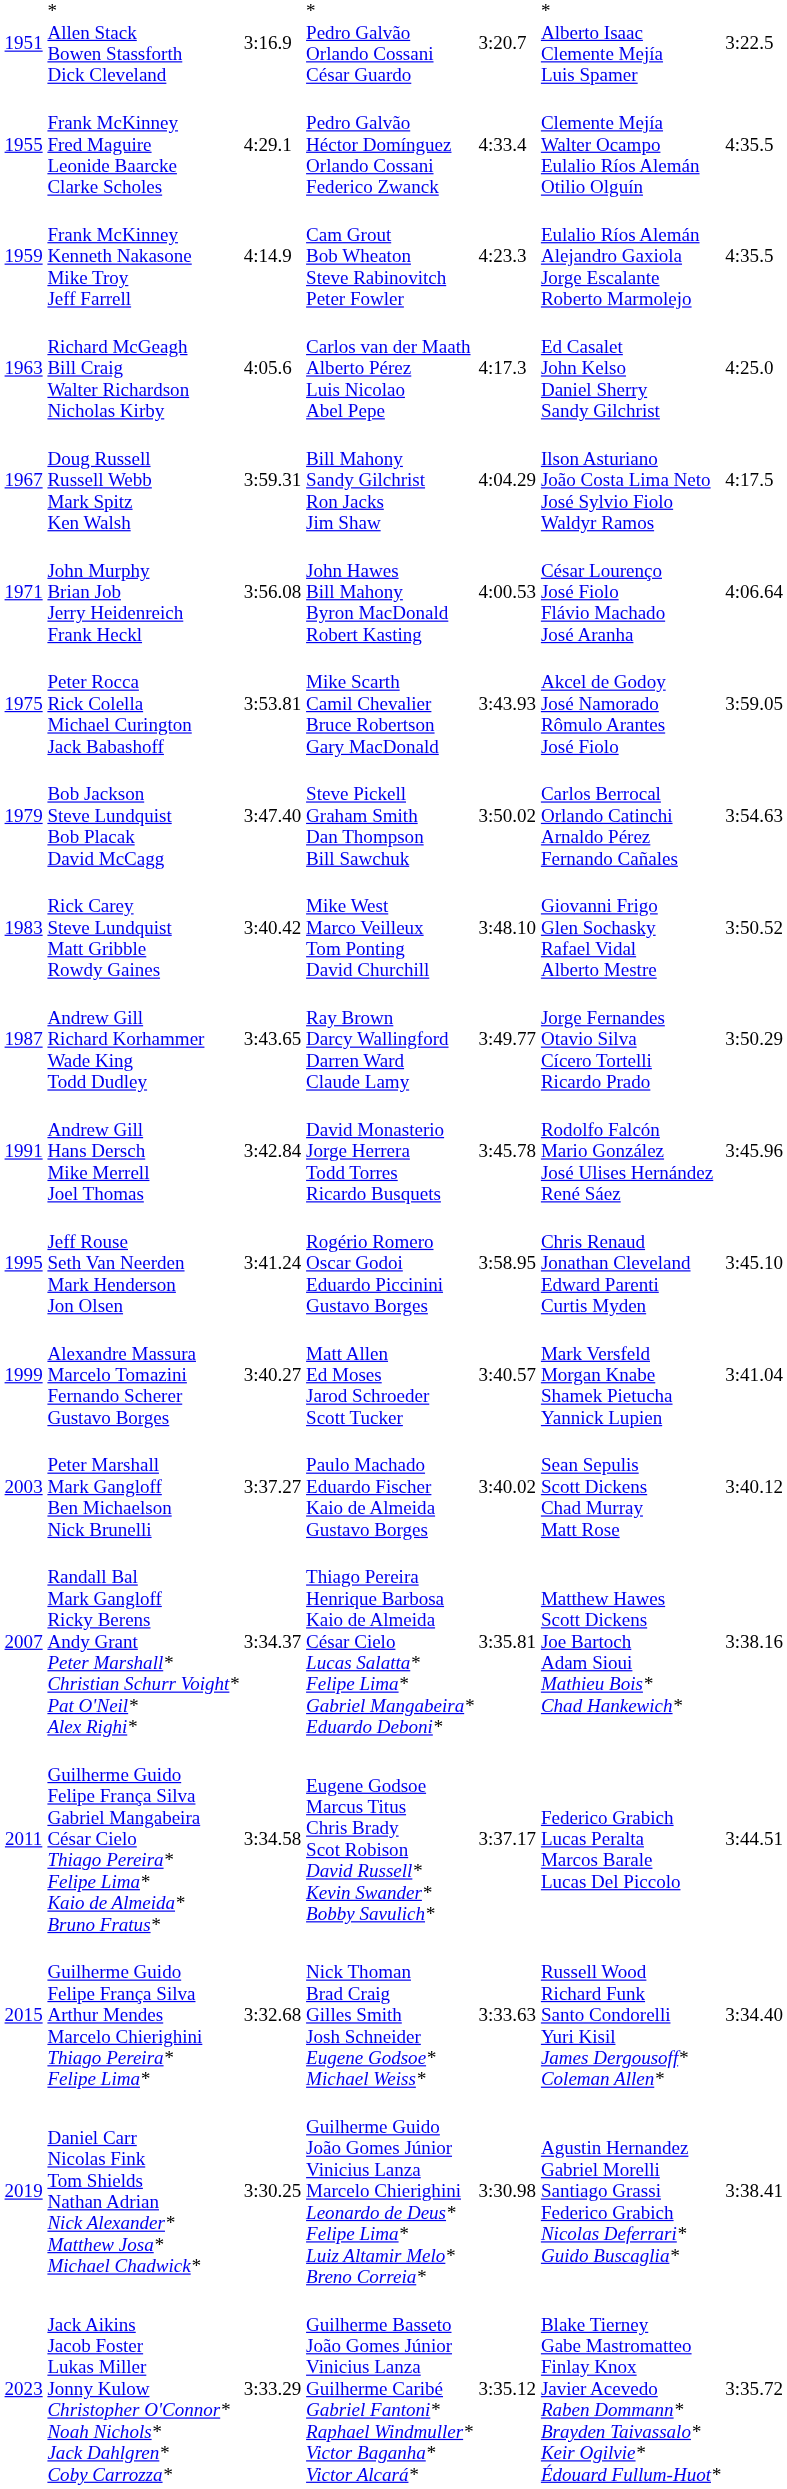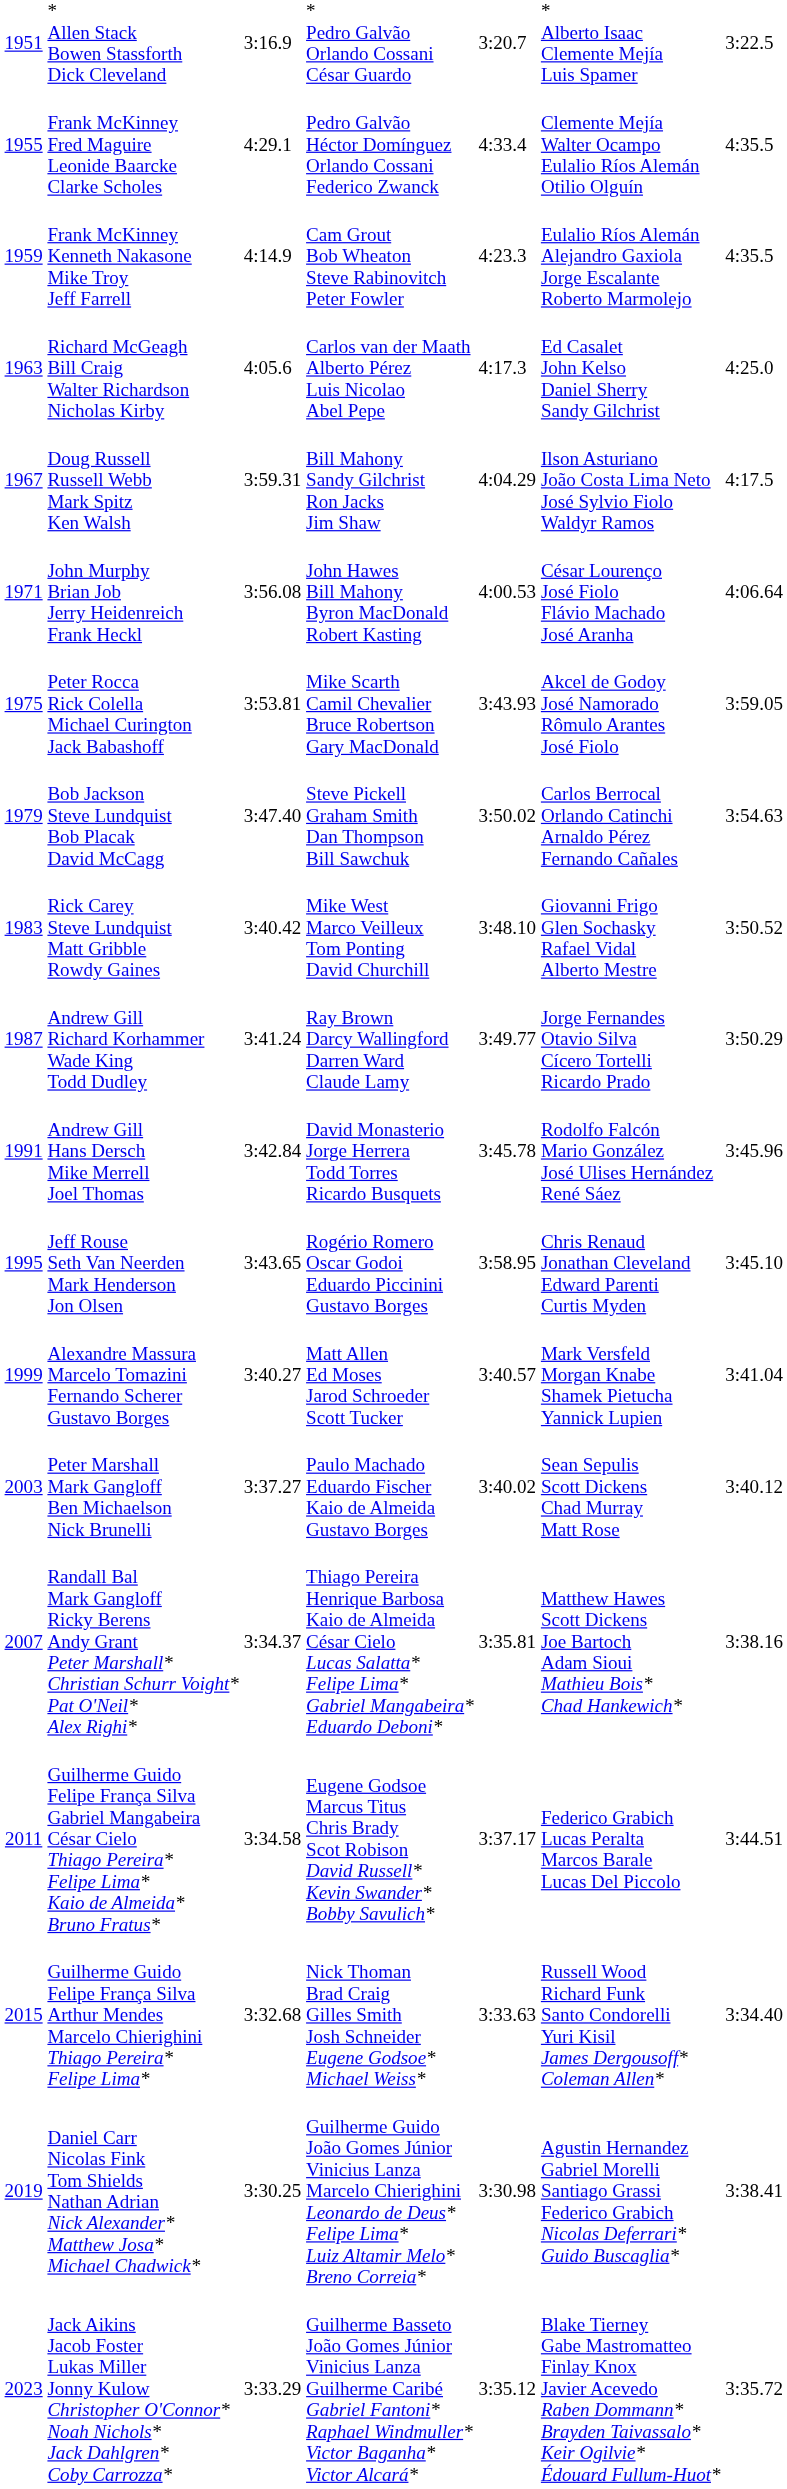(272, 1039) 3:43.65 -> (272, 1039) 3:41.24
(272, 1263) 3:41.24 -> (272, 1263) 3:43.65
